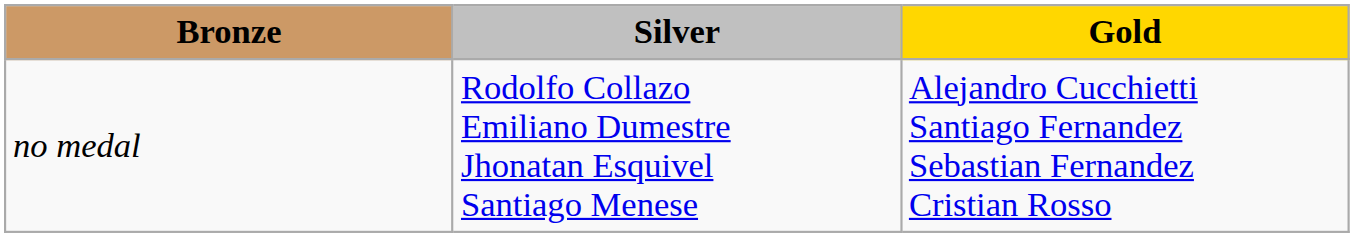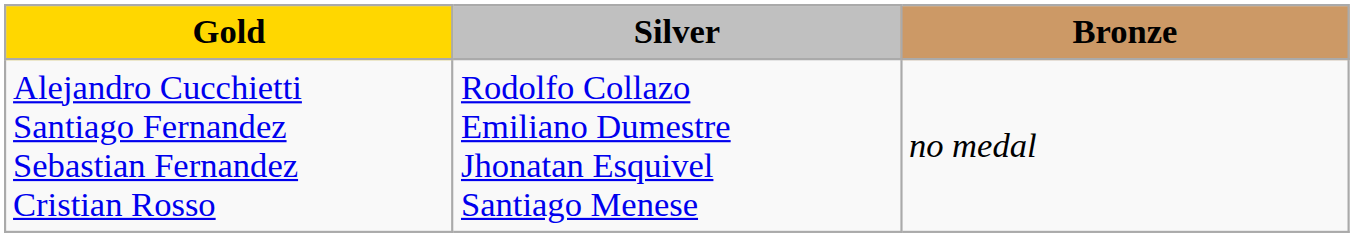columns swapped: (1125, 31) <-> (229, 31)
